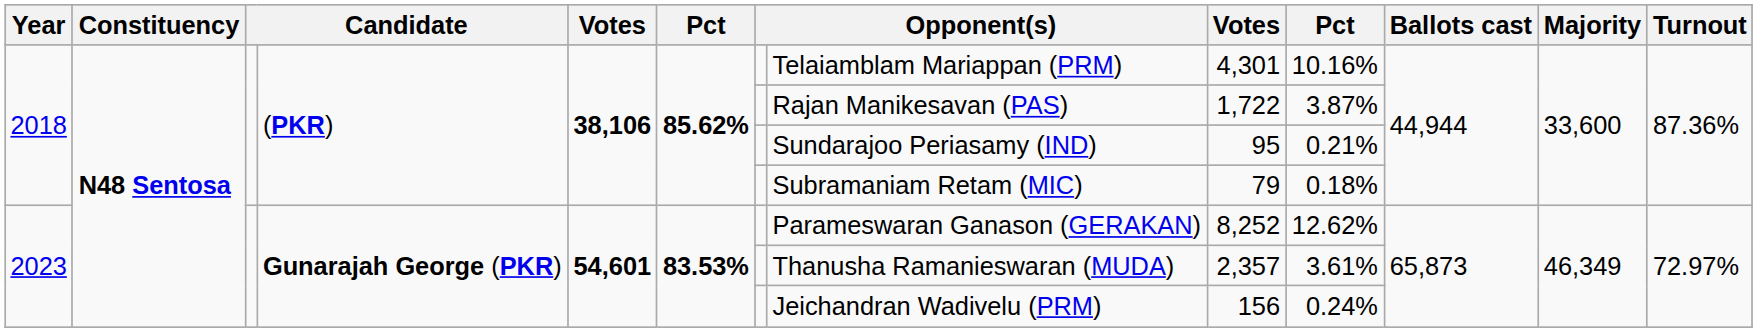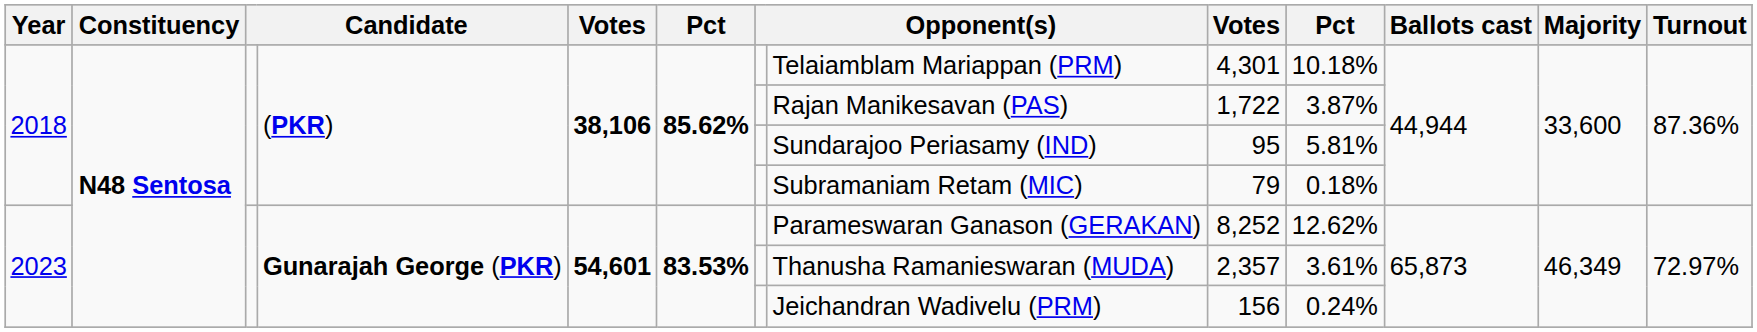(1335, 65) 10.16% -> (1335, 65) 10.18%
(1342, 145) 0.21% -> (1342, 145) 5.81%
